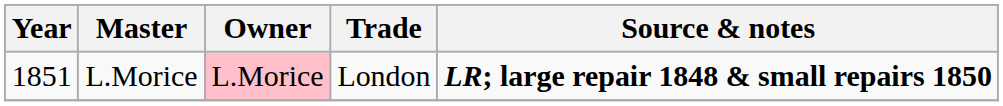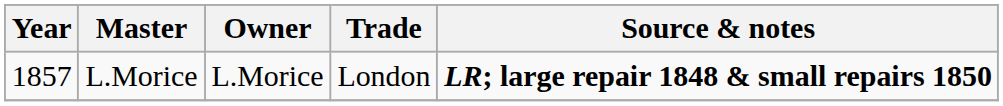(42, 75) 1851 -> (42, 75) 1857
(268, 75) pink background -> (268, 75) no background
